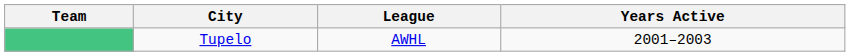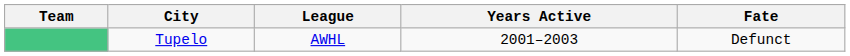+ column: (761, 16)
